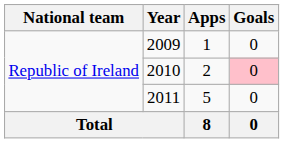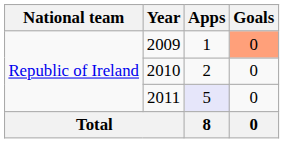(254, 44) no background -> (254, 44) lightsalmon background
(254, 71) pink background -> (254, 71) no background
(207, 97) no background -> (207, 97) lavender background
